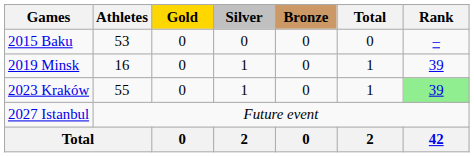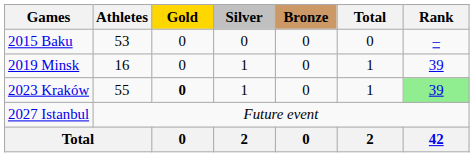(182, 90) normal -> (182, 90) bold
